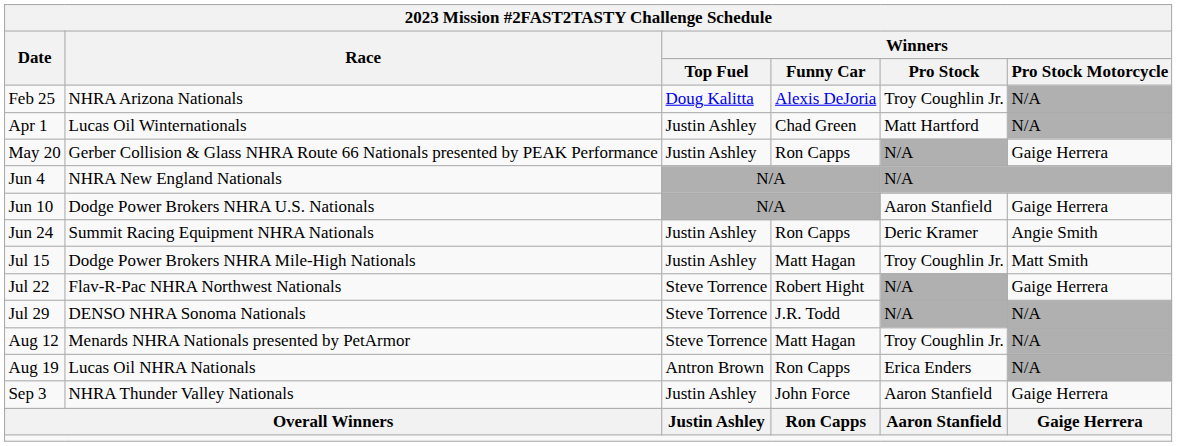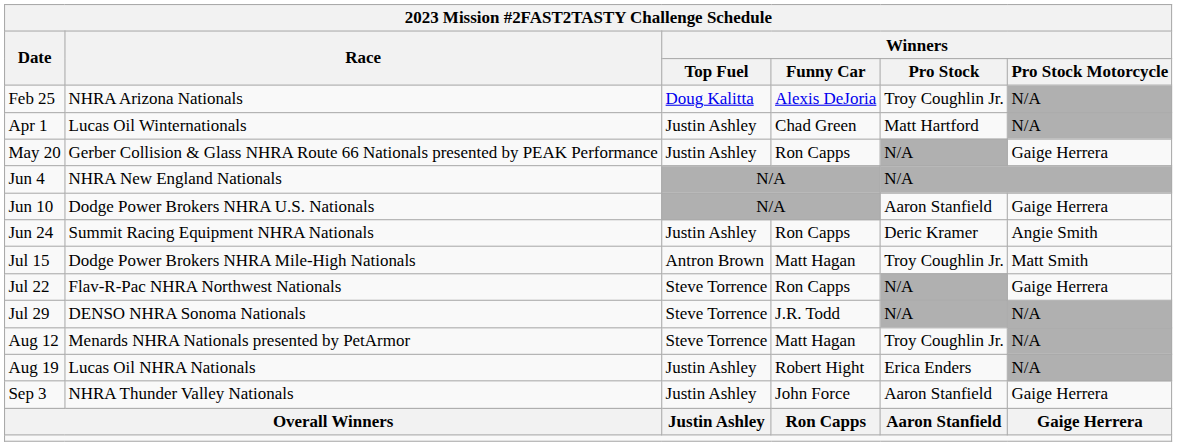(711, 260) Justin Ashley -> (715, 260) Antron Brown
(820, 286) Robert Hight -> (813, 286) Ron Capps
(715, 367) Antron Brown -> (711, 367) Justin Ashley
(813, 367) Ron Capps -> (820, 367) Robert Hight
